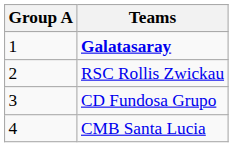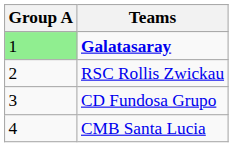(13, 45) no background -> (13, 45) lightgreen background
